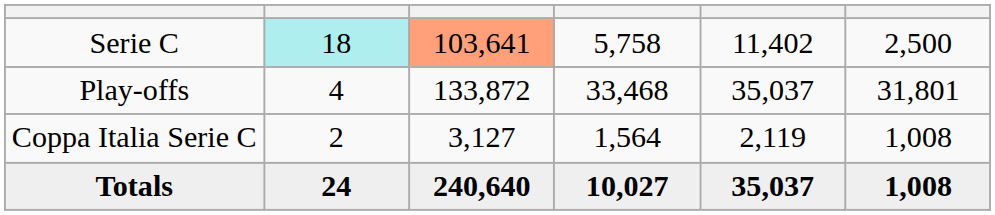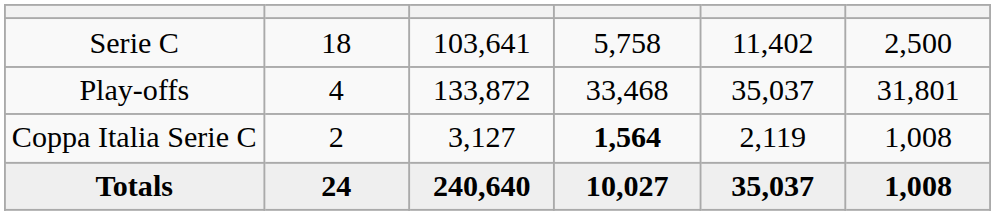(336, 42) paleturquoise background -> (336, 42) no background
(482, 42) lightsalmon background -> (482, 42) no background
(627, 137) normal -> (627, 137) bold
